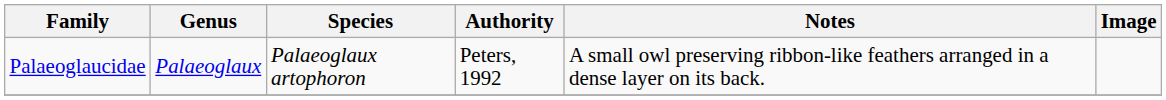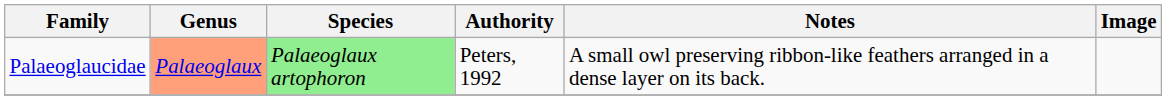(208, 66) no background -> (208, 66) lightsalmon background
(324, 66) no background -> (324, 66) lightgreen background
